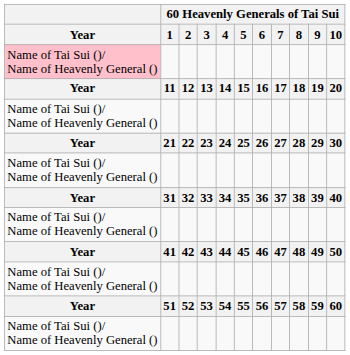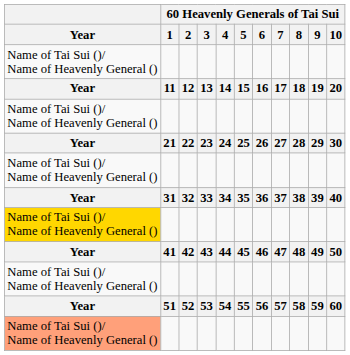(82, 61) pink background -> (82, 61) no background
(82, 224) no background -> (82, 224) gold background
(82, 333) no background -> (82, 333) lightsalmon background
